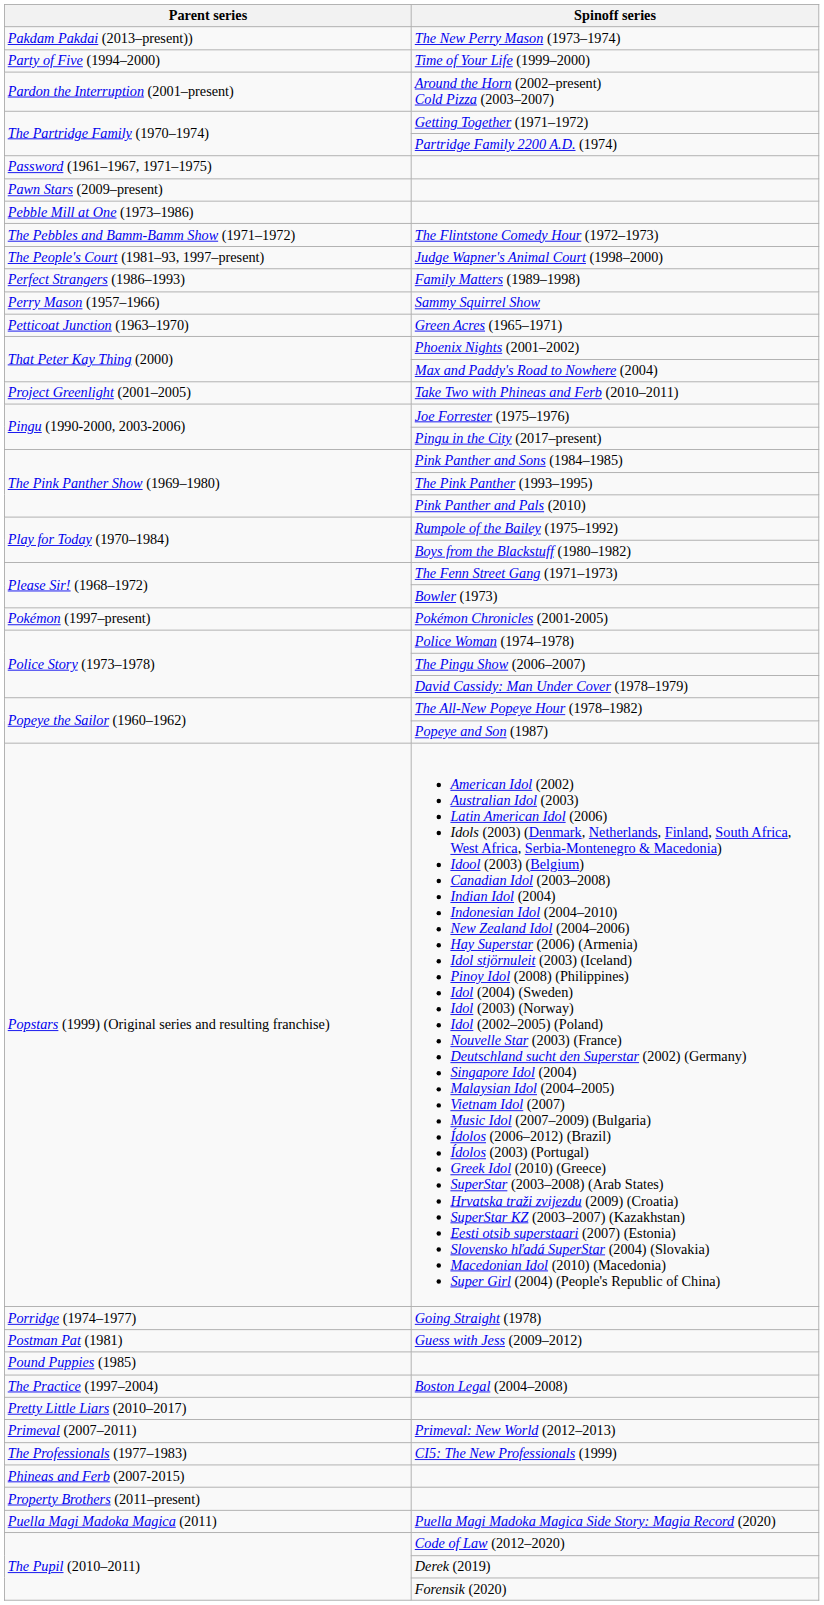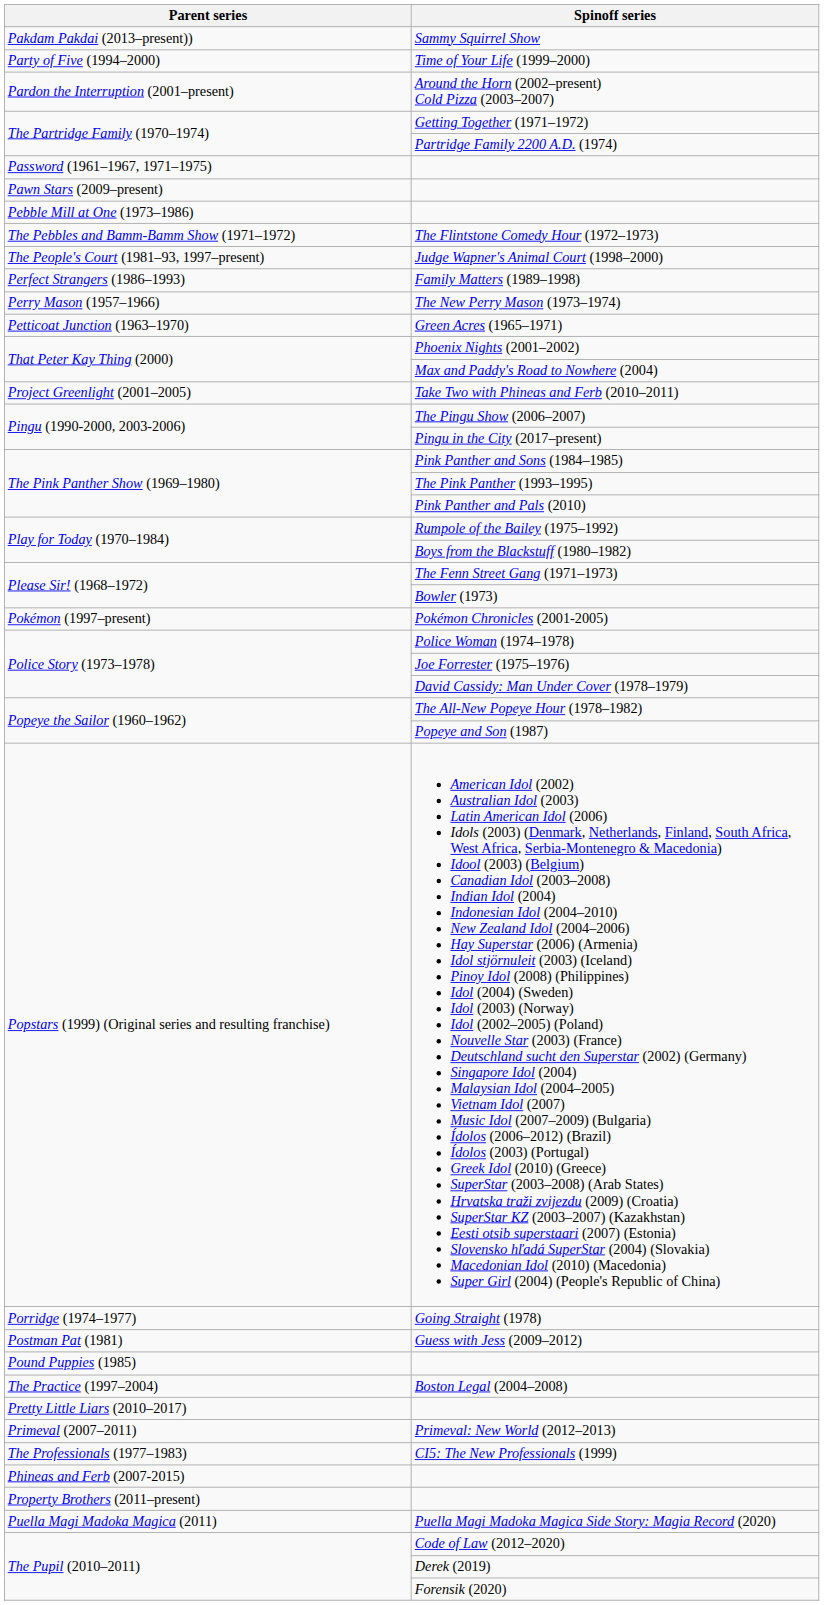(518, 38) The New Perry Mason (1973–1974) -> (477, 38) Sammy Squirrel Show
(477, 302) Sammy Squirrel Show -> (518, 302) The New Perry Mason (1973–1974)
(492, 415) Joe Forrester (1975–1976) -> (500, 415) The Pingu Show (2006–2007)
(500, 664) The Pingu Show (2006–2007) -> (492, 664) Joe Forrester (1975–1976)
